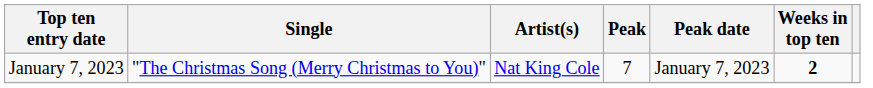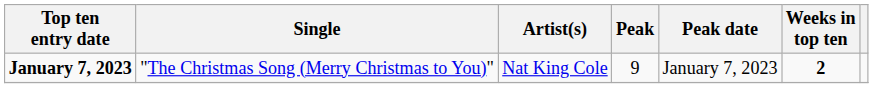(66, 67) normal -> (70, 67) bold
(627, 67) 7 -> (635, 67) 9
